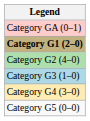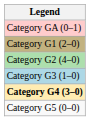(45, 43) bold -> (43, 43) normal
(43, 91) normal -> (45, 91) bold
